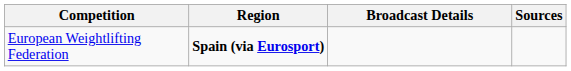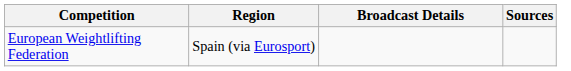(258, 46) bold -> (254, 46) normal
